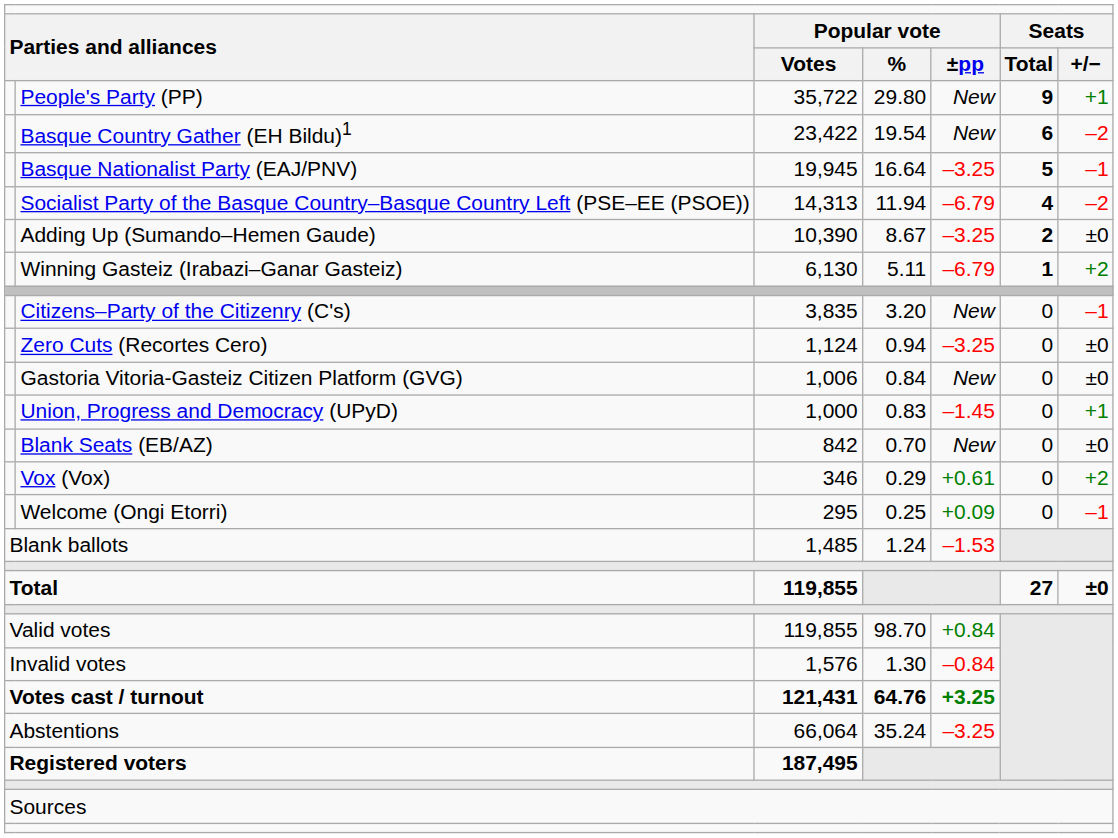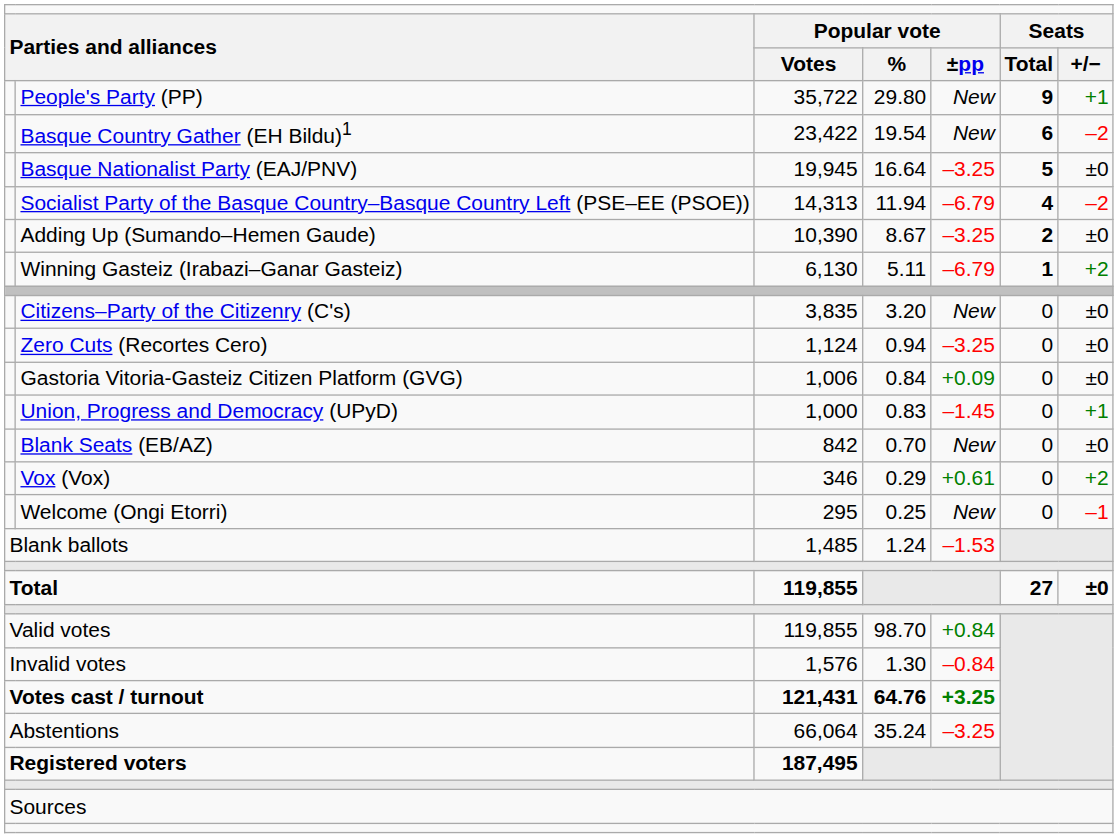(1097, 169) –1 -> (1097, 169) ±0
(1097, 312) –1 -> (1097, 312) ±0
(974, 378) New -> (968, 378) +0.09
(968, 511) +0.09 -> (974, 511) New
